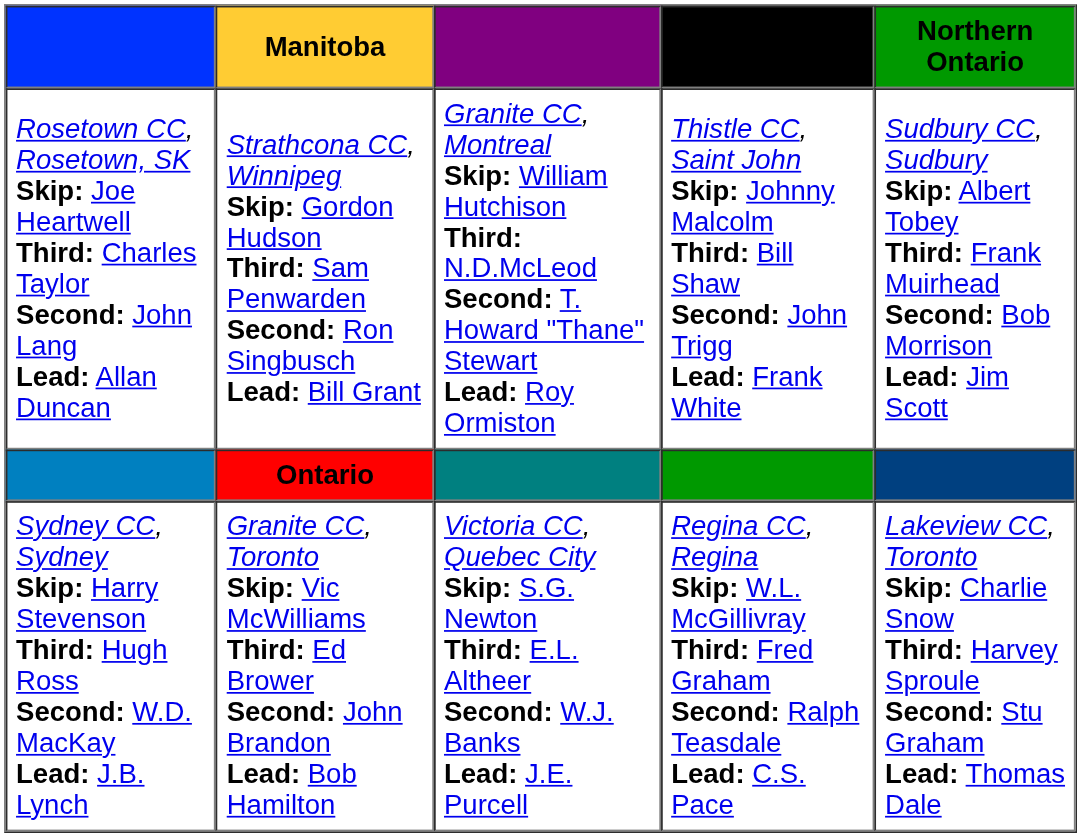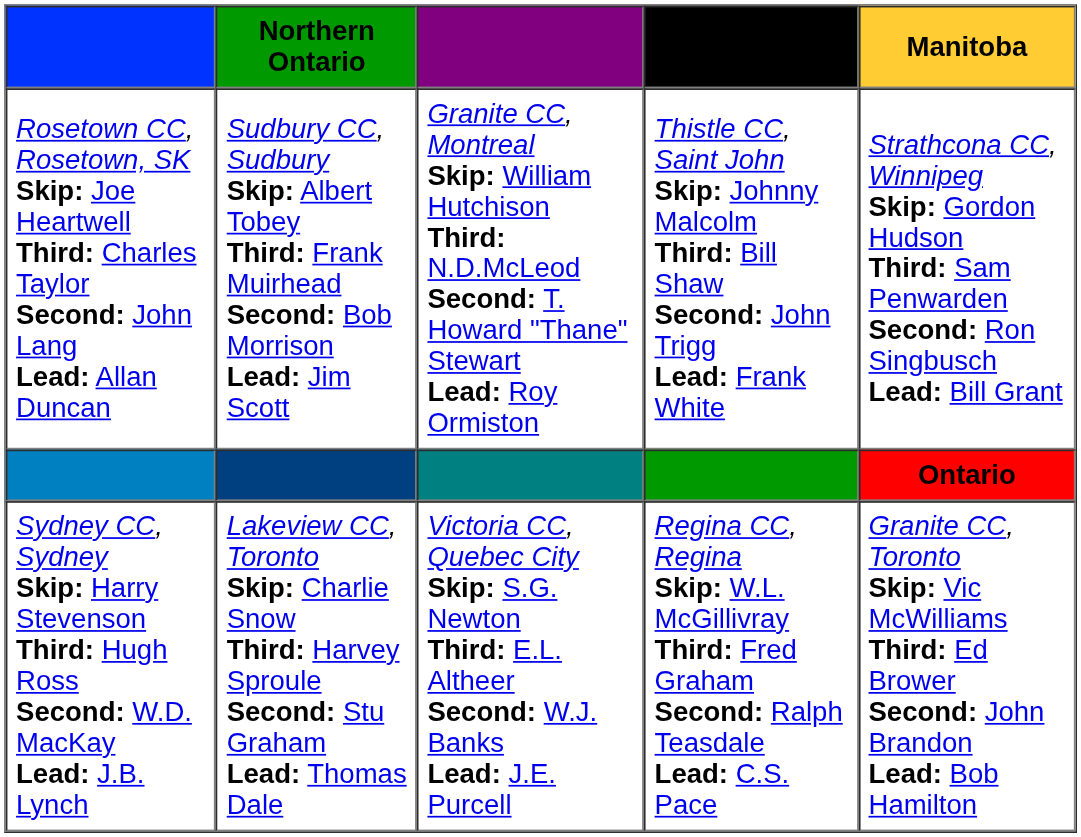columns swapped: (325, 46) <-> (975, 46)
